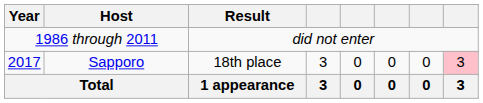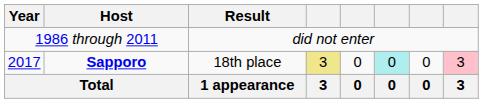(116, 62) normal -> (116, 62) bold
(323, 62) no background -> (323, 62) khaki background
(392, 62) no background -> (392, 62) paleturquoise background
